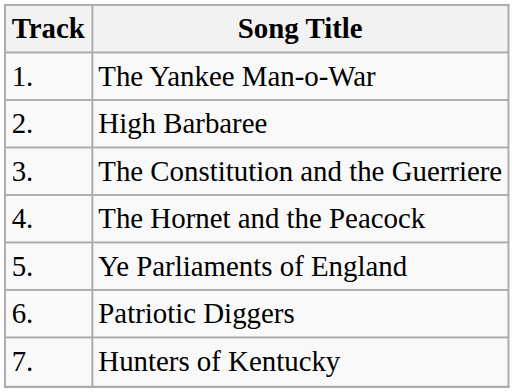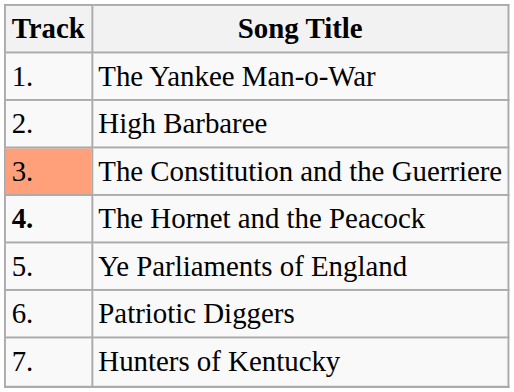(22, 171) no background -> (22, 171) lightsalmon background
(22, 218) normal -> (22, 218) bold
